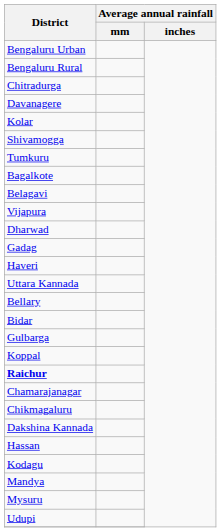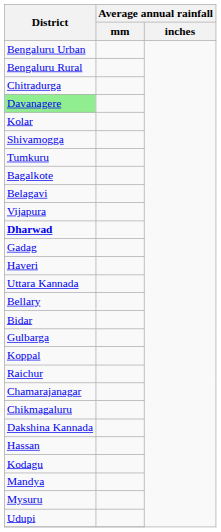(34, 103) no background -> (34, 103) lightgreen background
(28, 229) normal -> (30, 229) bold
(27, 373) bold -> (25, 373) normal
